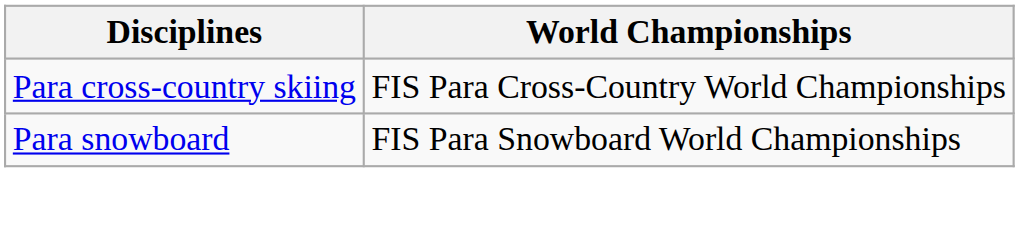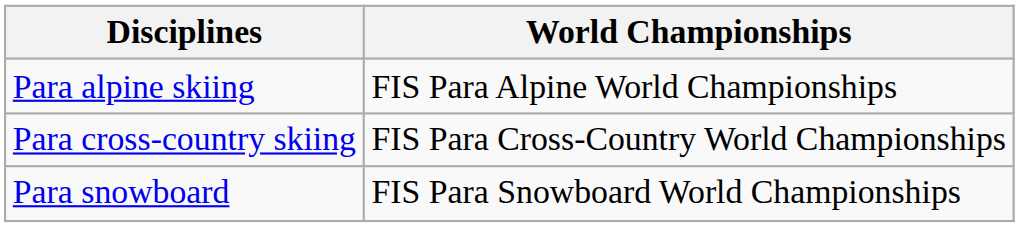+ row: (134, 85)
